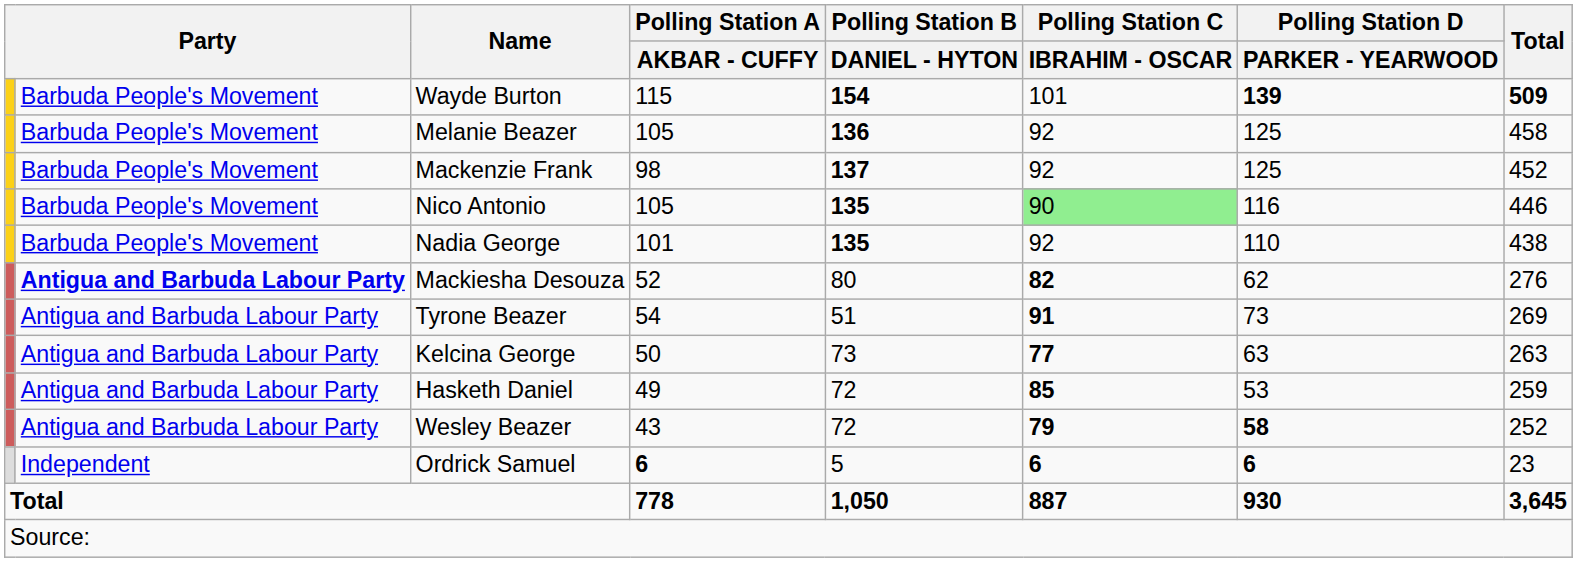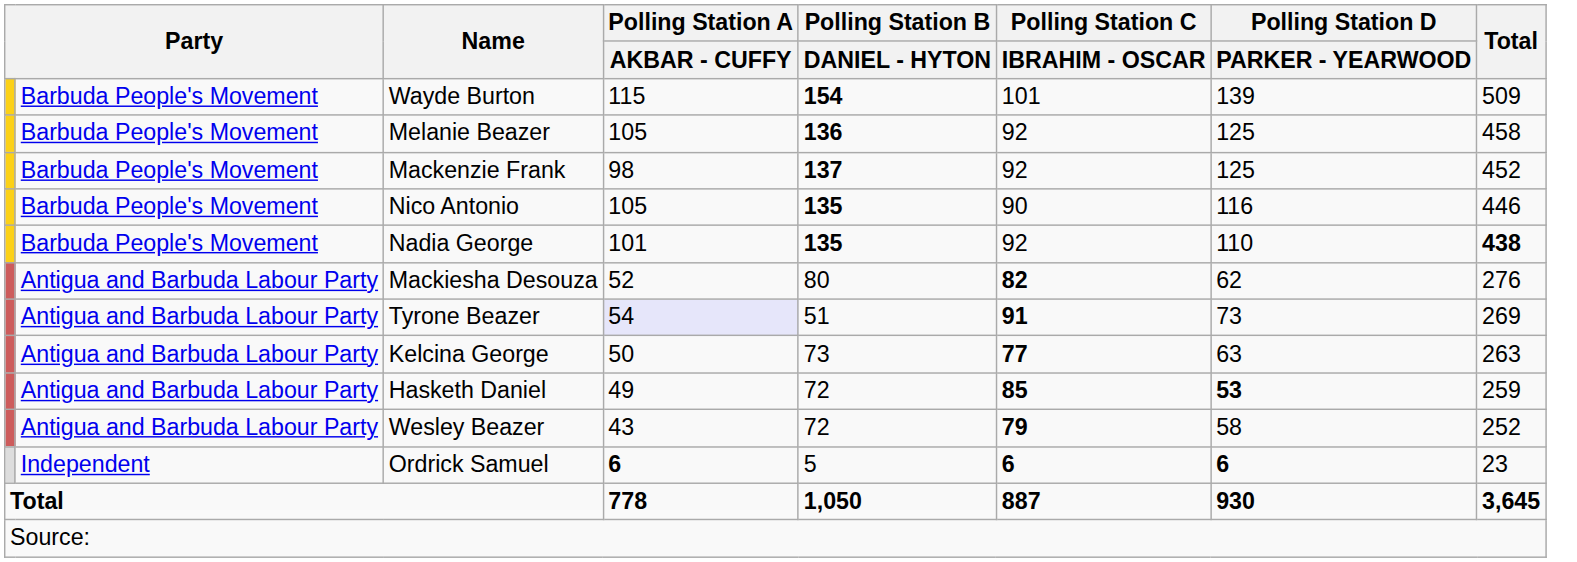(1262, 96) bold -> (1236, 96) normal
(1528, 96) bold -> (1501, 96) normal
(1042, 206) lightgreen background -> (1015, 206) no background
(1528, 243) normal -> (1501, 243) bold
(213, 280) bold -> (199, 280) normal
(648, 317) no background -> (621, 317) lavender background
(1256, 390) normal -> (1229, 390) bold
(1256, 427) bold -> (1229, 427) normal
